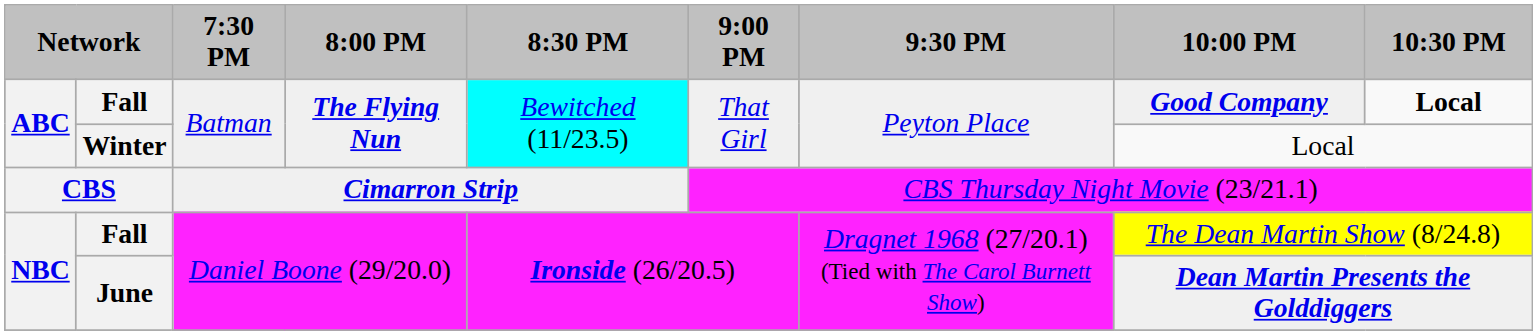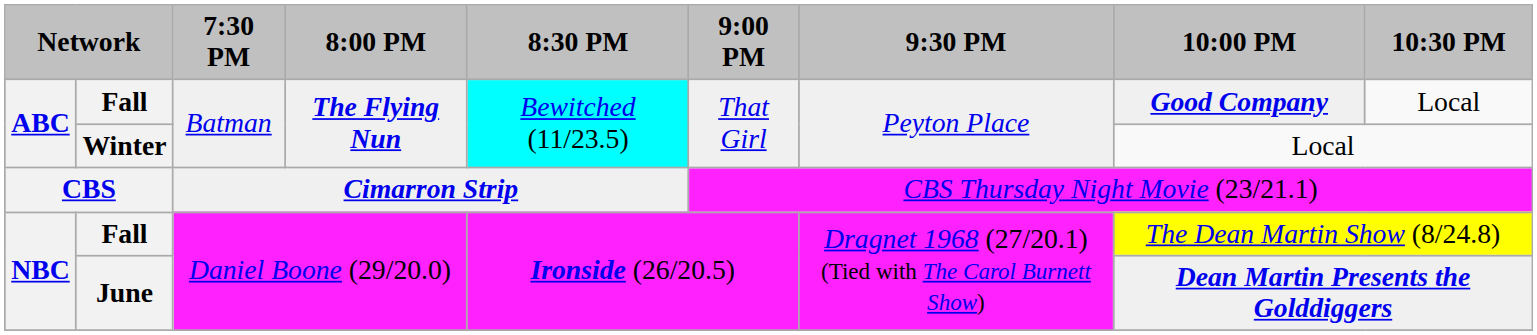(1449, 101) bold -> (1449, 101) normal
